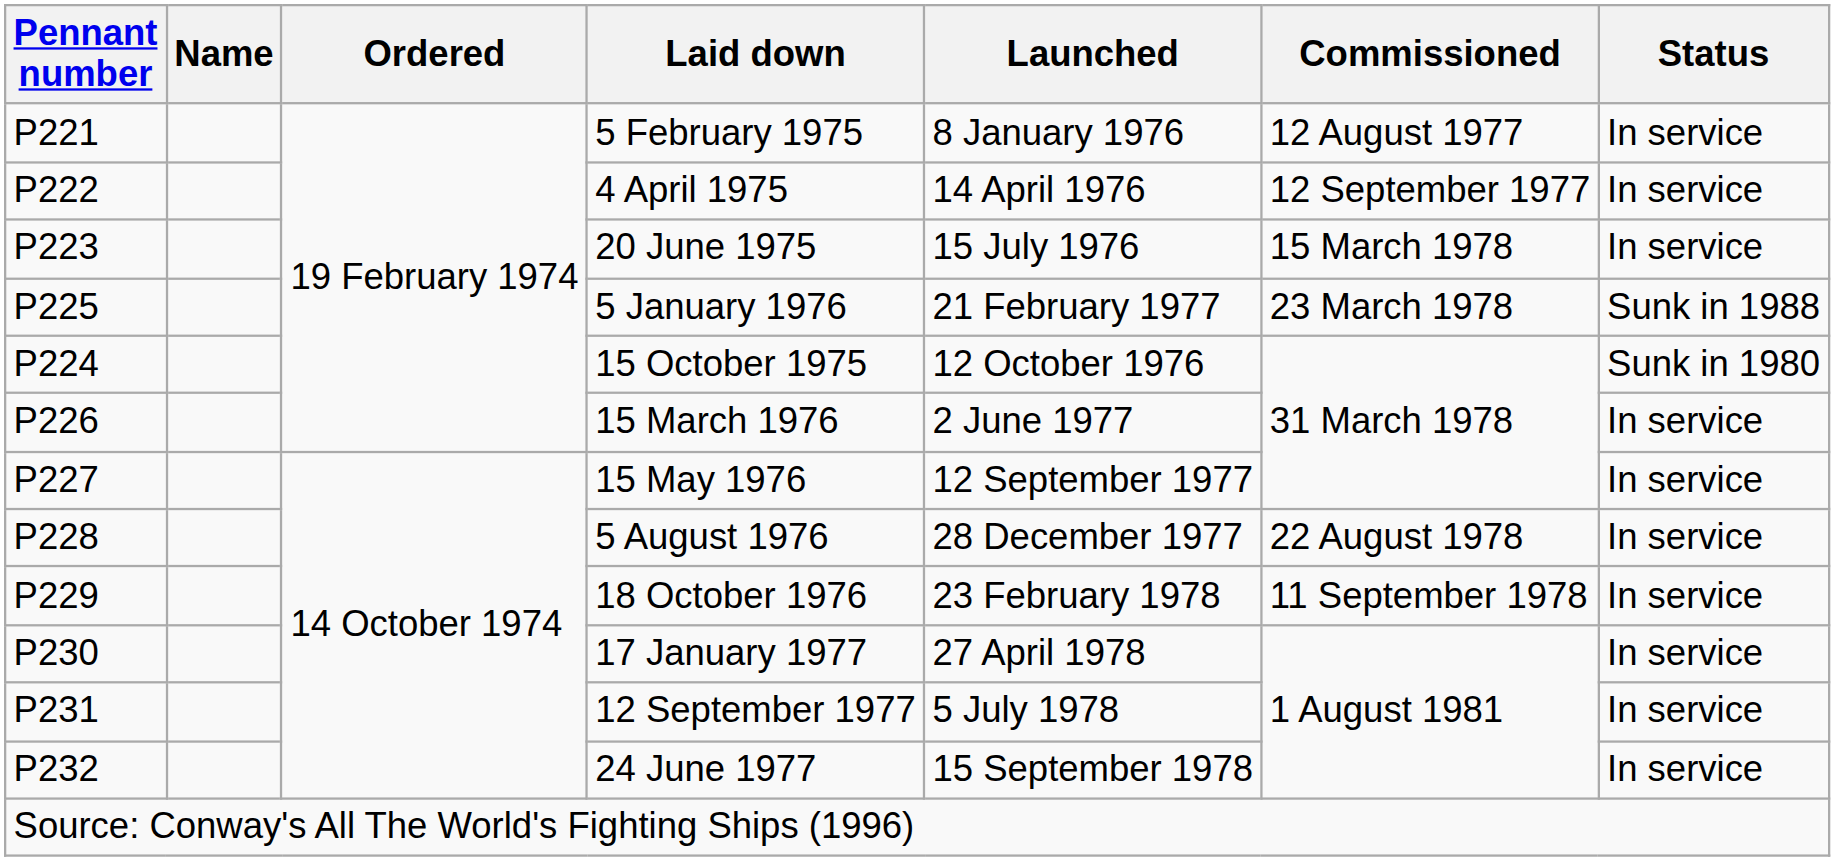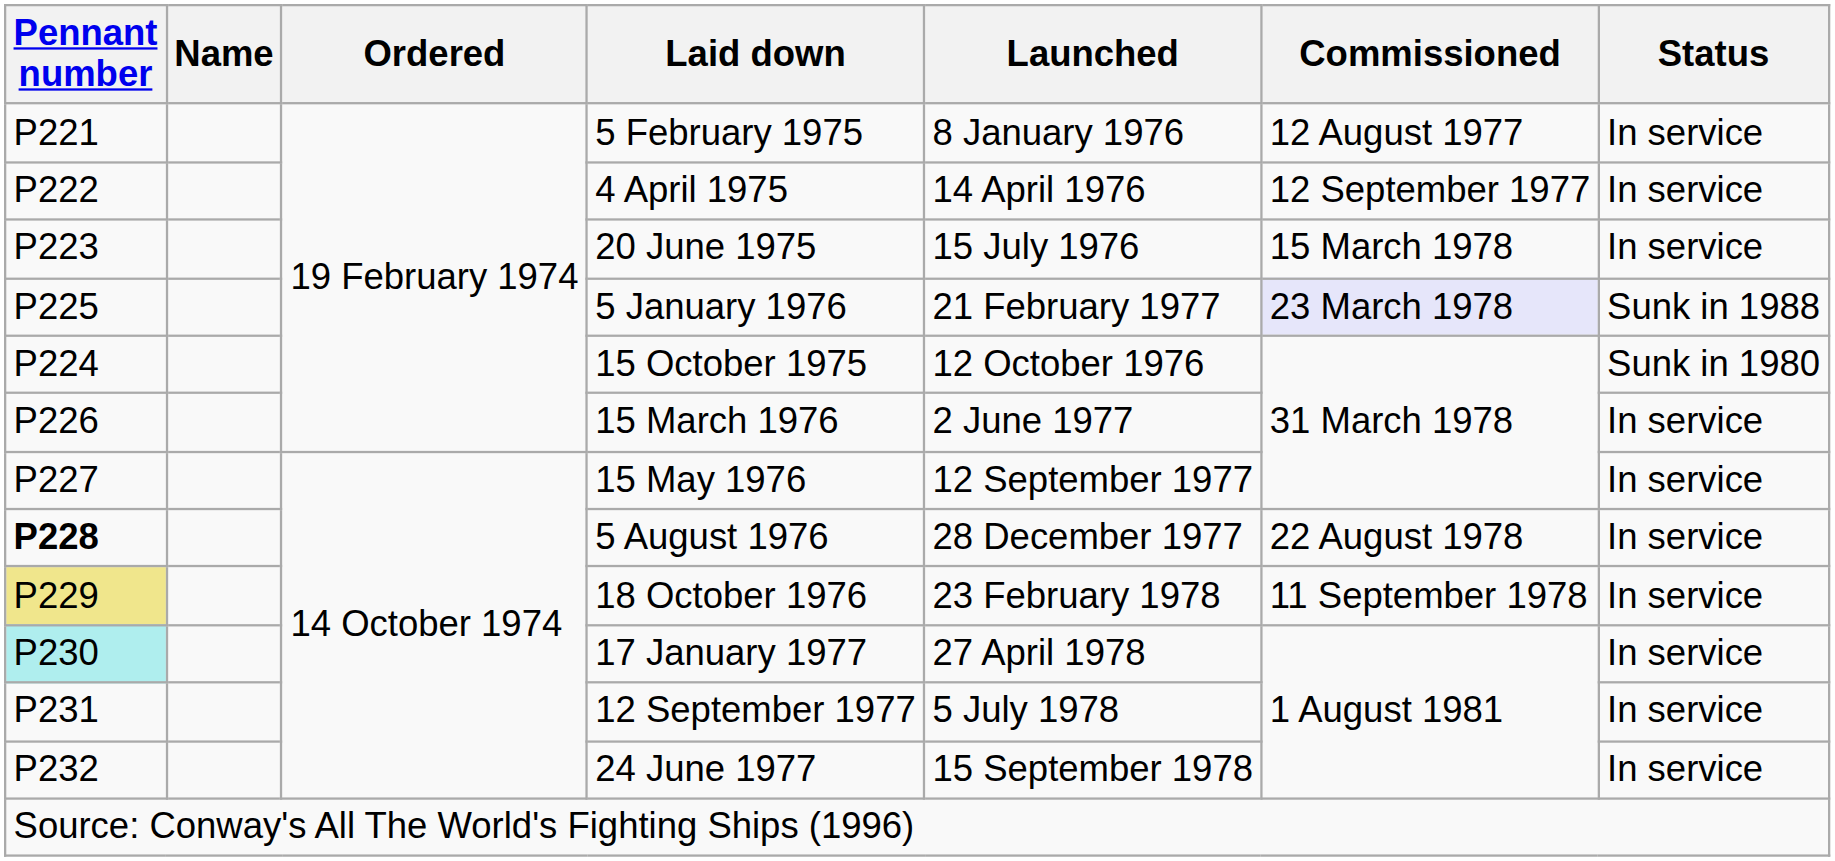(1391, 305) no background -> (1391, 305) lavender background
(56, 537) normal -> (56, 537) bold
(56, 595) no background -> (56, 595) khaki background
(56, 653) no background -> (56, 653) paleturquoise background
